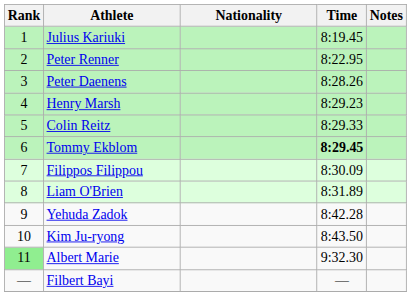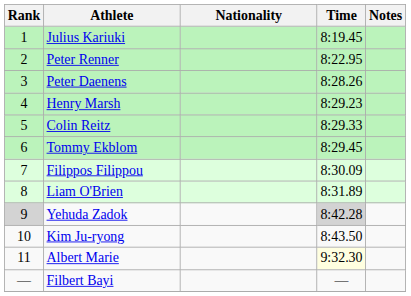(342, 147) bold -> (341, 147) normal
(24, 214) no background -> (24, 214) lightgrey background
(342, 214) no background -> (341, 214) lightgrey background
(24, 258) lightgreen background -> (24, 258) no background
(342, 258) no background -> (341, 258) lightyellow background
